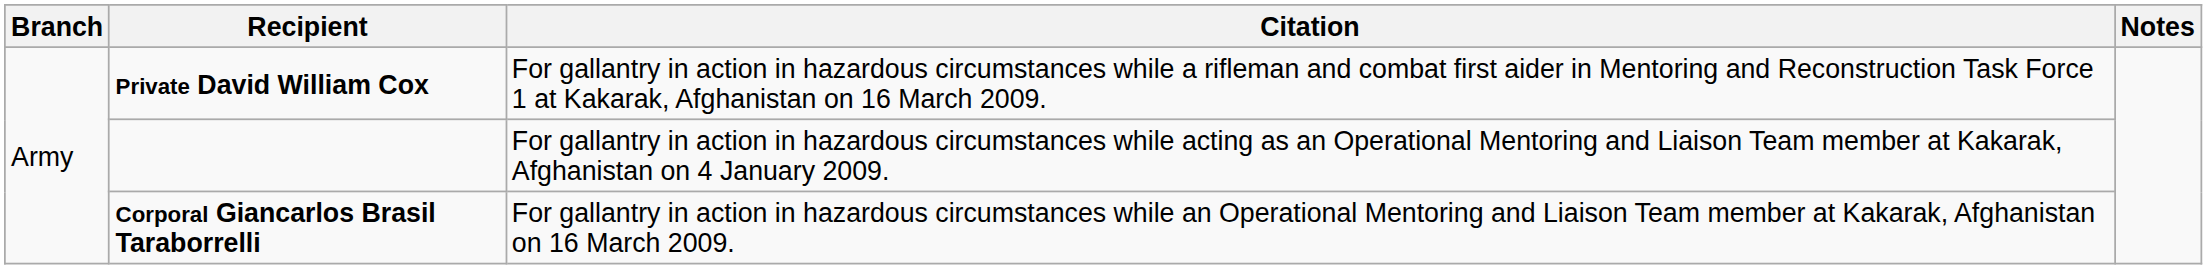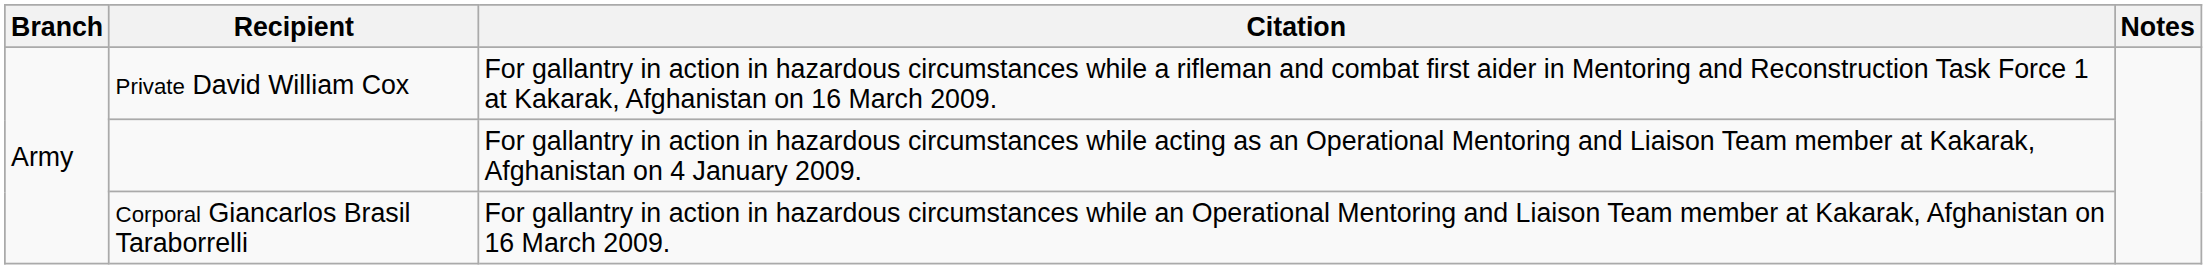(272, 84) bold -> (262, 84) normal
(276, 228) bold -> (263, 228) normal
